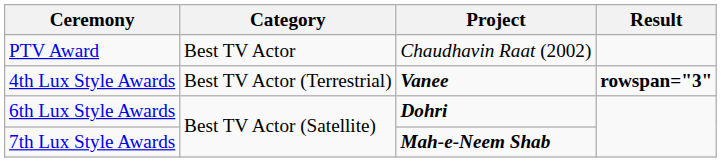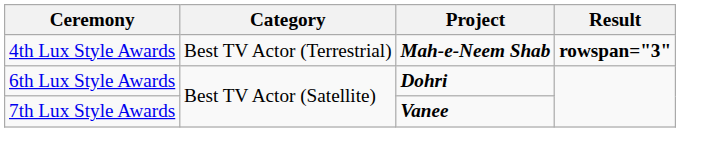- row: (54, 50)
(424, 80) Vanee -> (475, 50) Mah-e-Neem Shab
(475, 141) Mah-e-Neem Shab -> (424, 111) Vanee
